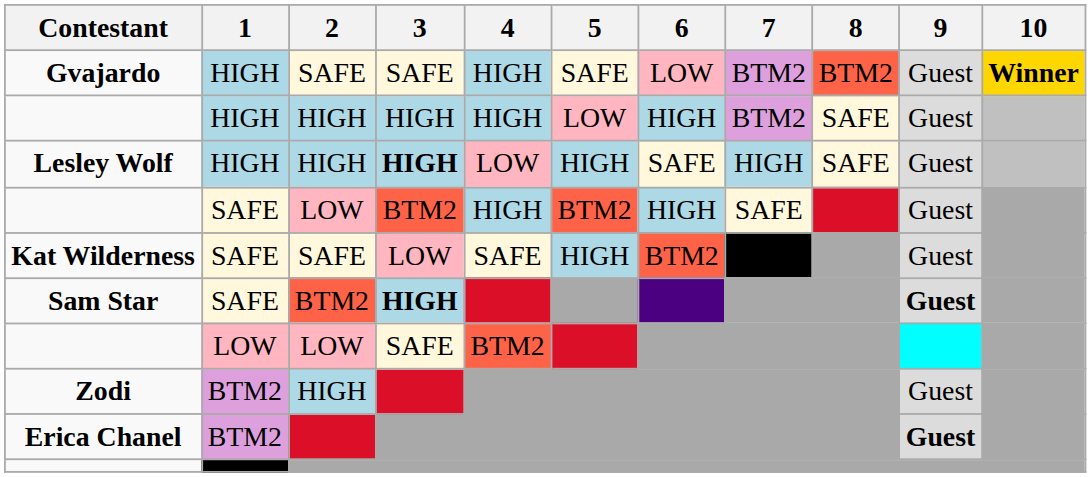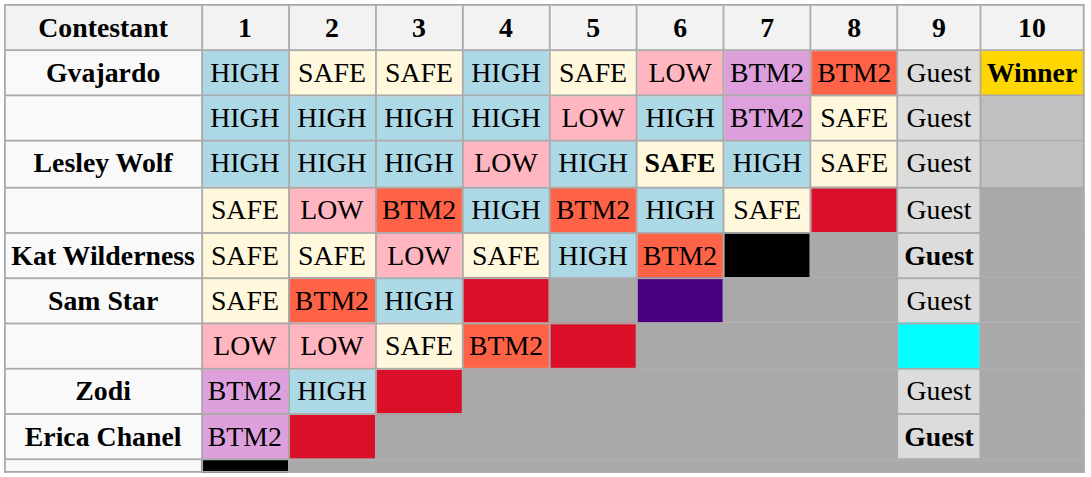(420, 164) bold -> (419, 164) normal
(682, 164) normal -> (680, 164) bold
(941, 254) normal -> (939, 254) bold
(420, 300) bold -> (419, 300) normal
(941, 300) bold -> (939, 300) normal
